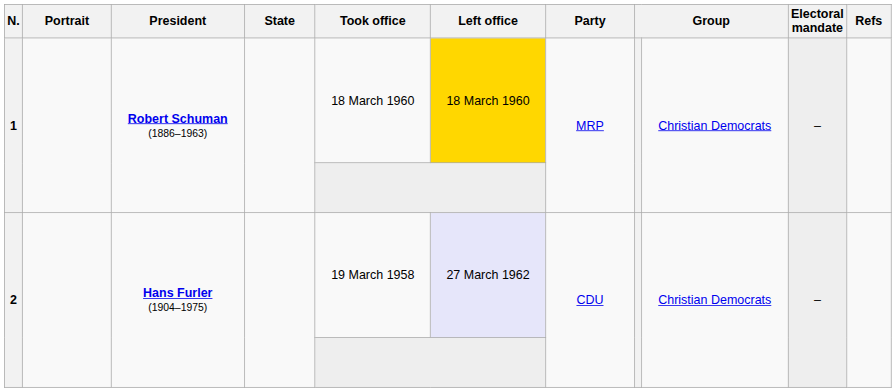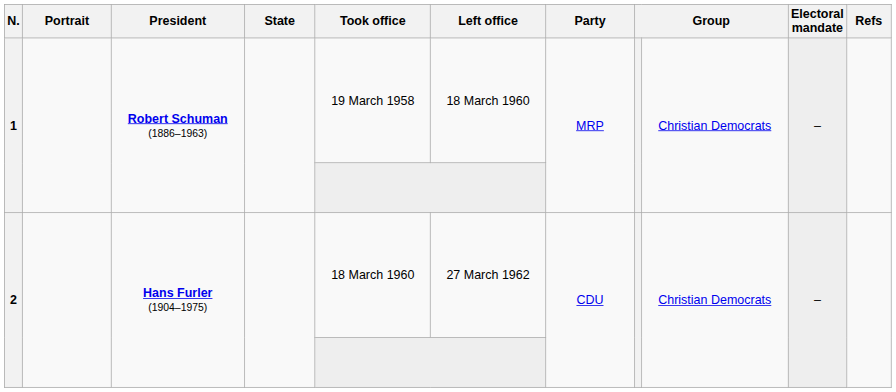(373, 100) 18 March 1960 -> (373, 100) 19 March 1958
(488, 100) gold background -> (488, 100) no background
(373, 275) 19 March 1958 -> (373, 275) 18 March 1960
(488, 275) lavender background -> (488, 275) no background
